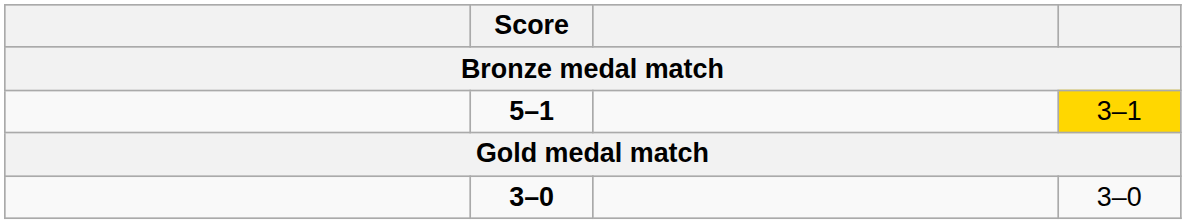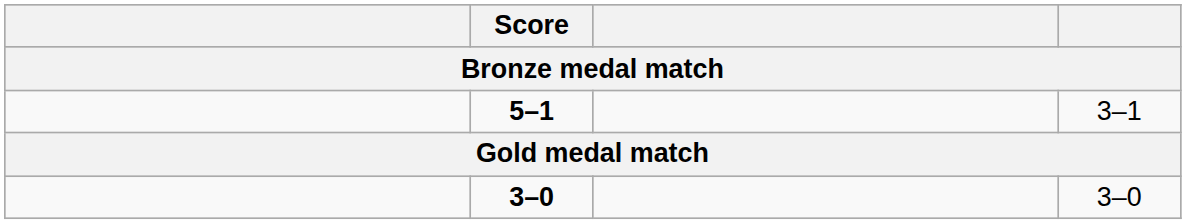(1119, 111) gold background -> (1119, 111) no background
